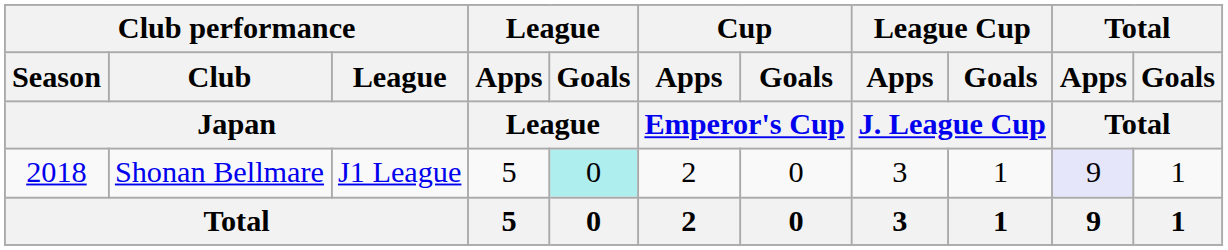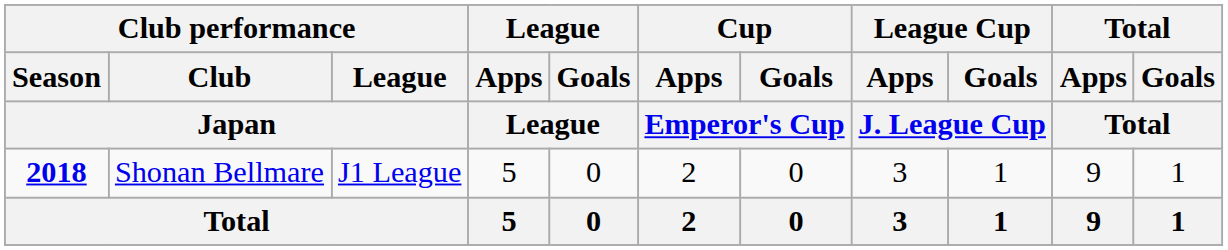(56, 172) normal -> (56, 172) bold
(594, 172) paleturquoise background -> (594, 172) no background
(1093, 172) lavender background -> (1093, 172) no background
